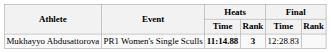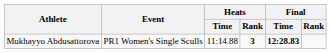(223, 41) bold -> (222, 41) normal
(283, 41) normal -> (283, 41) bold
